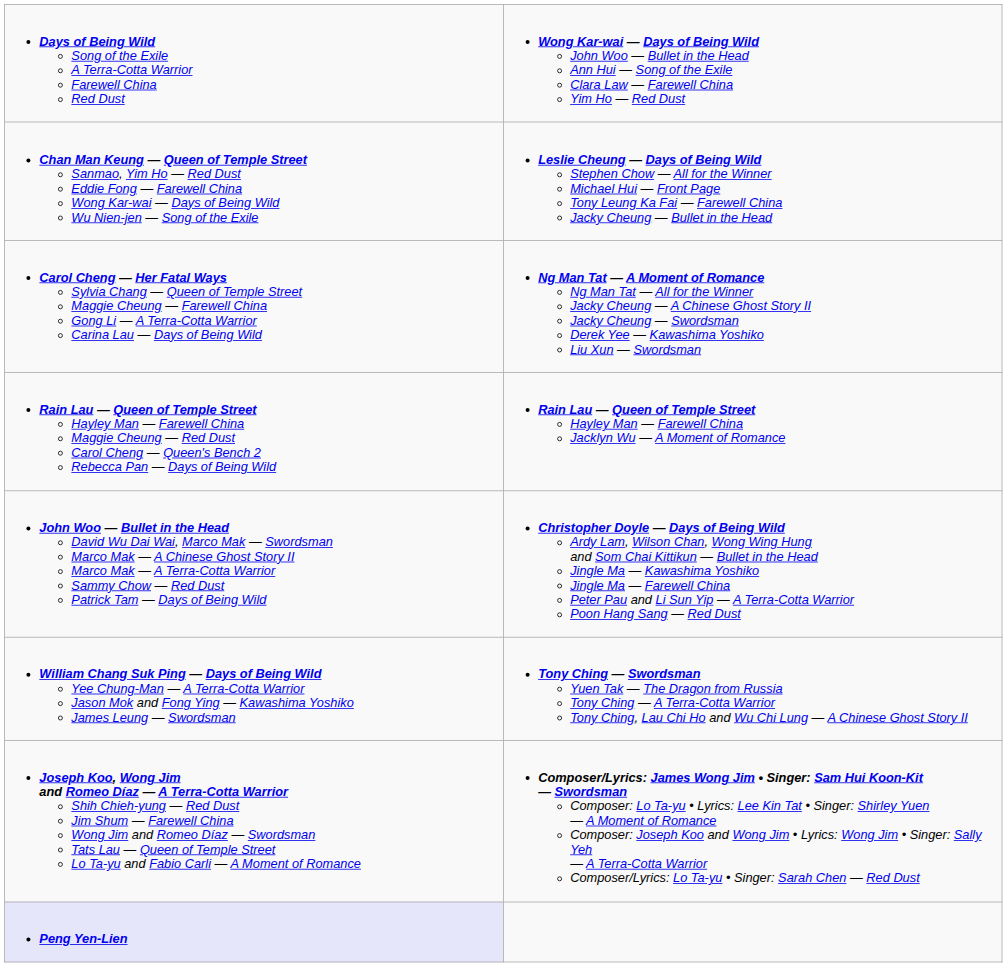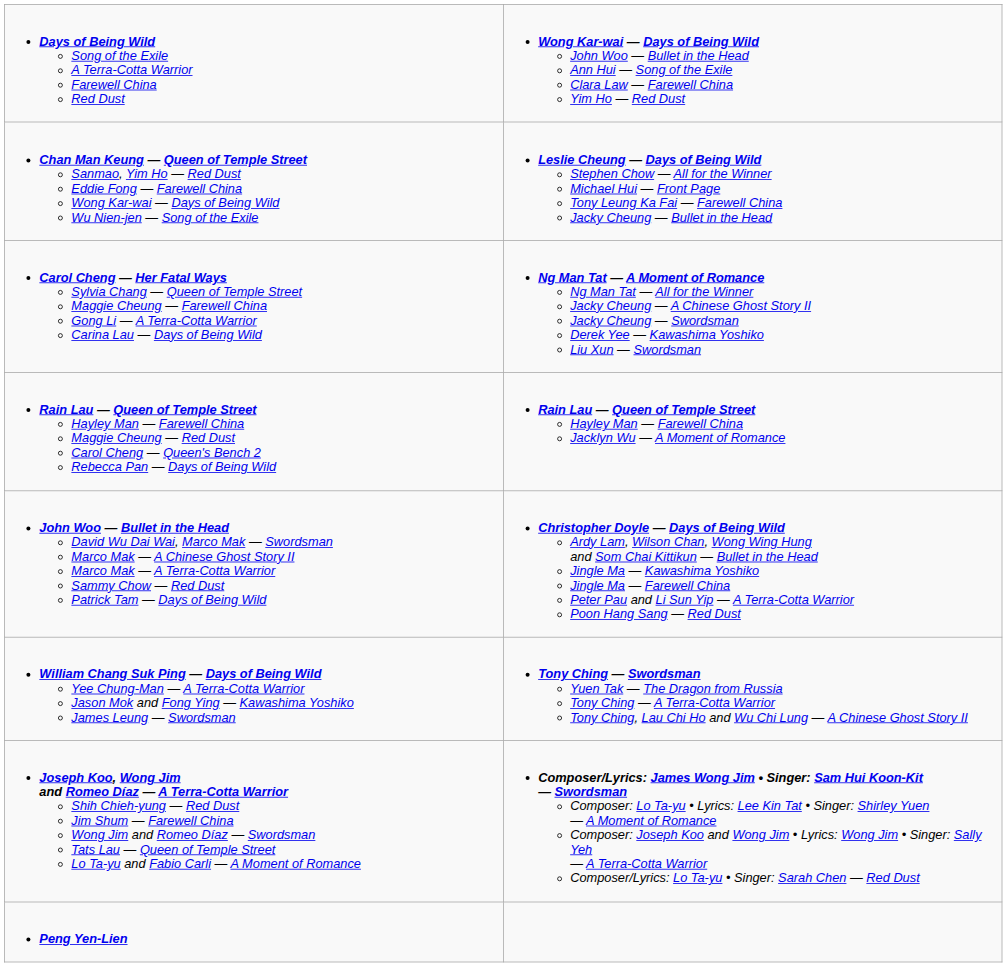(254, 939) lavender background -> (254, 939) no background
